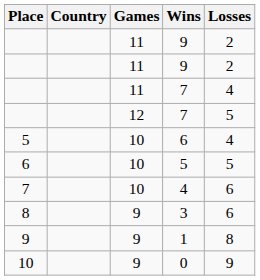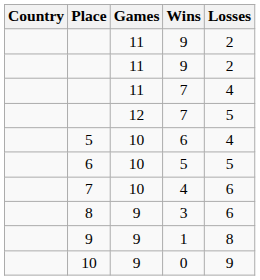columns swapped: (26, 16) <-> (79, 16)
